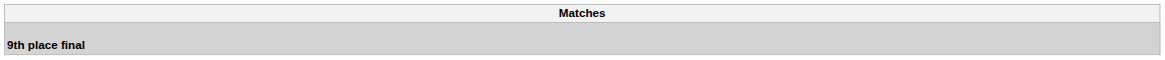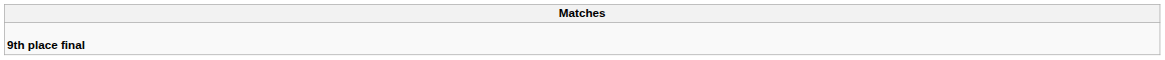(46, 45) lightgrey background -> (46, 45) no background
